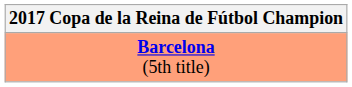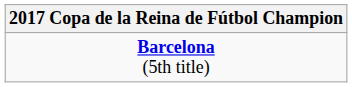(176, 57) lightsalmon background -> (176, 57) no background
